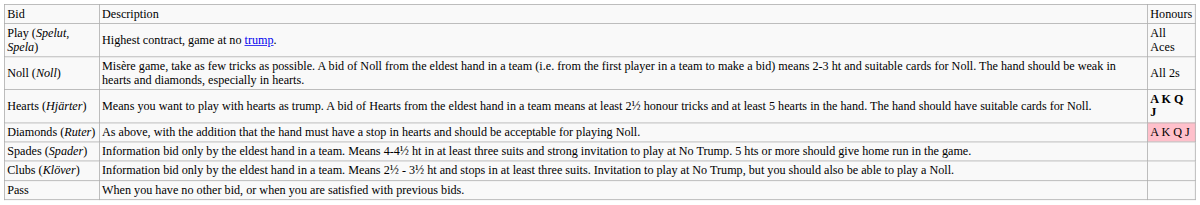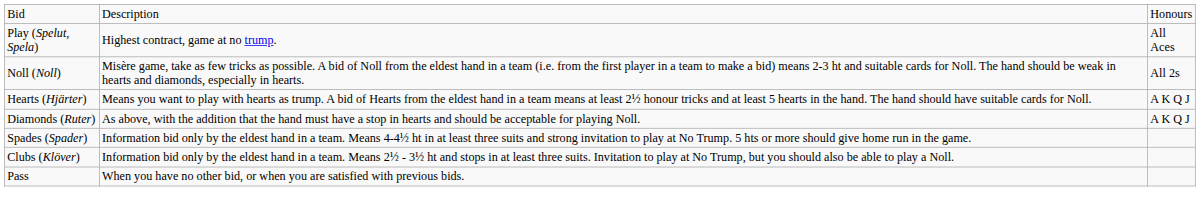(1167, 106) bold -> (1170, 99) normal
(1170, 132) pink background -> (1170, 118) no background
